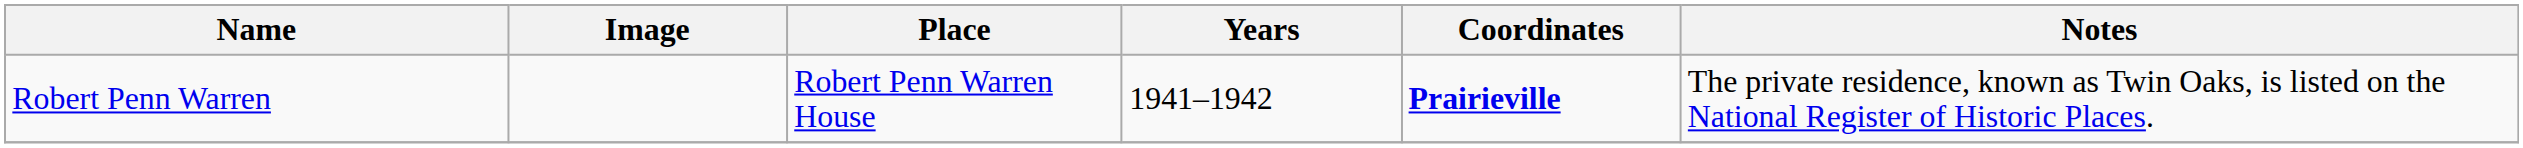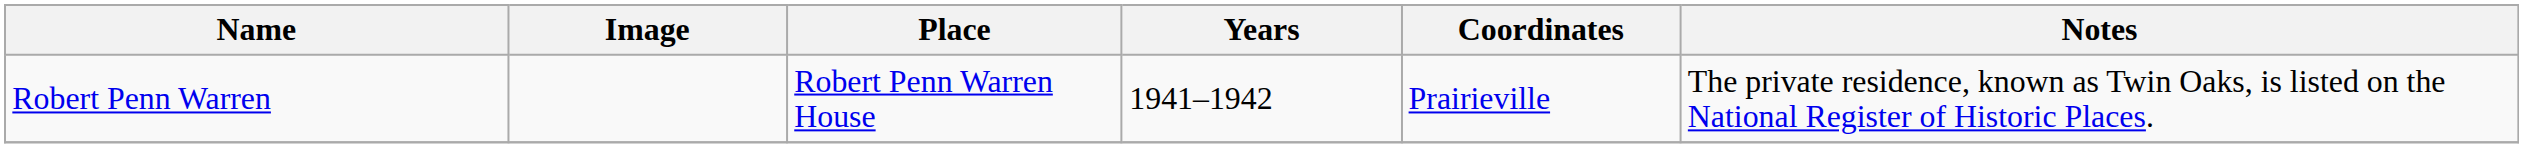(1485, 98) bold -> (1479, 98) normal
